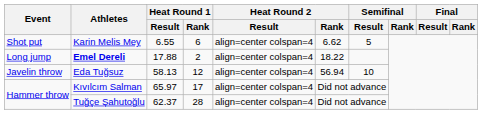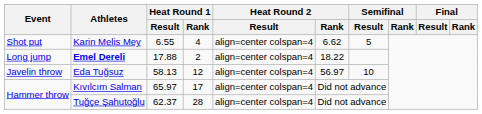(198, 42) 6 -> (198, 42) 4
(332, 72) 56.94 -> (332, 72) 56.97
